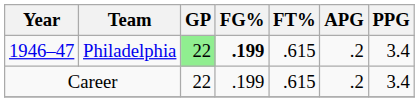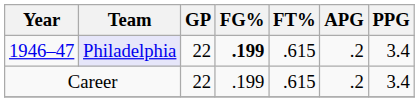(130, 50) no background -> (130, 50) lavender background
(202, 50) lightgreen background -> (202, 50) no background
